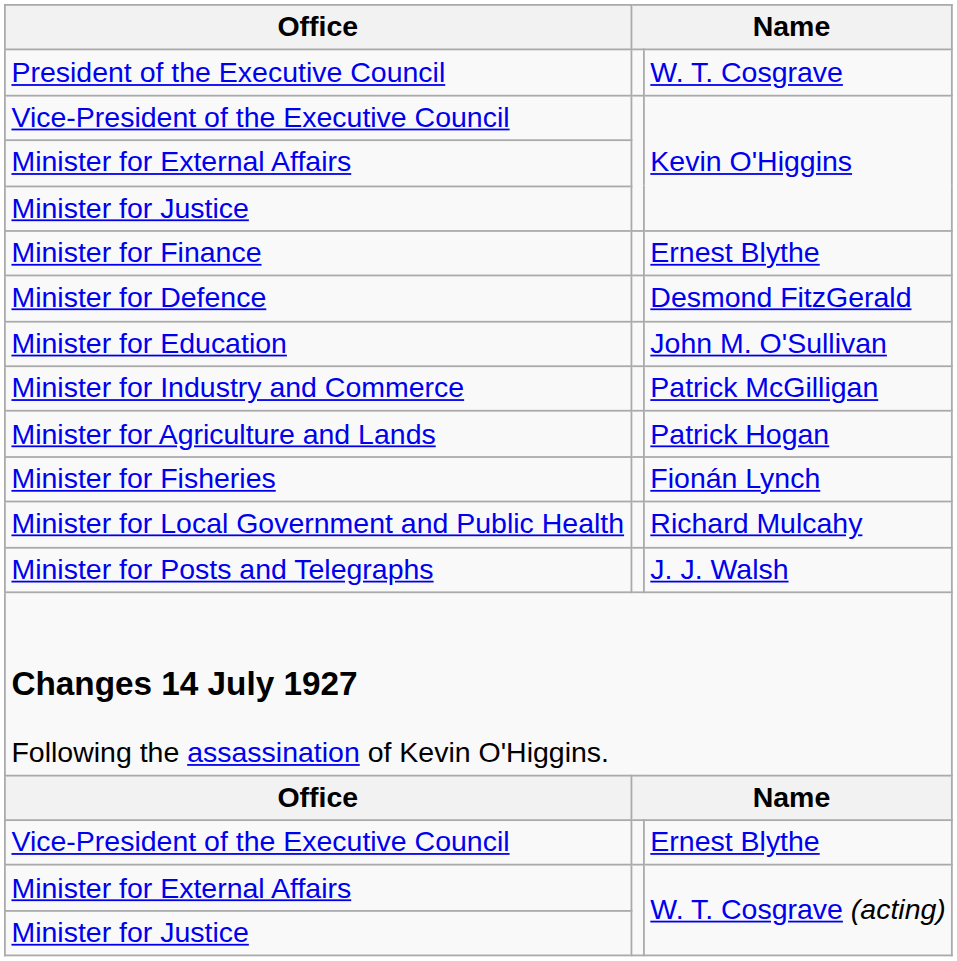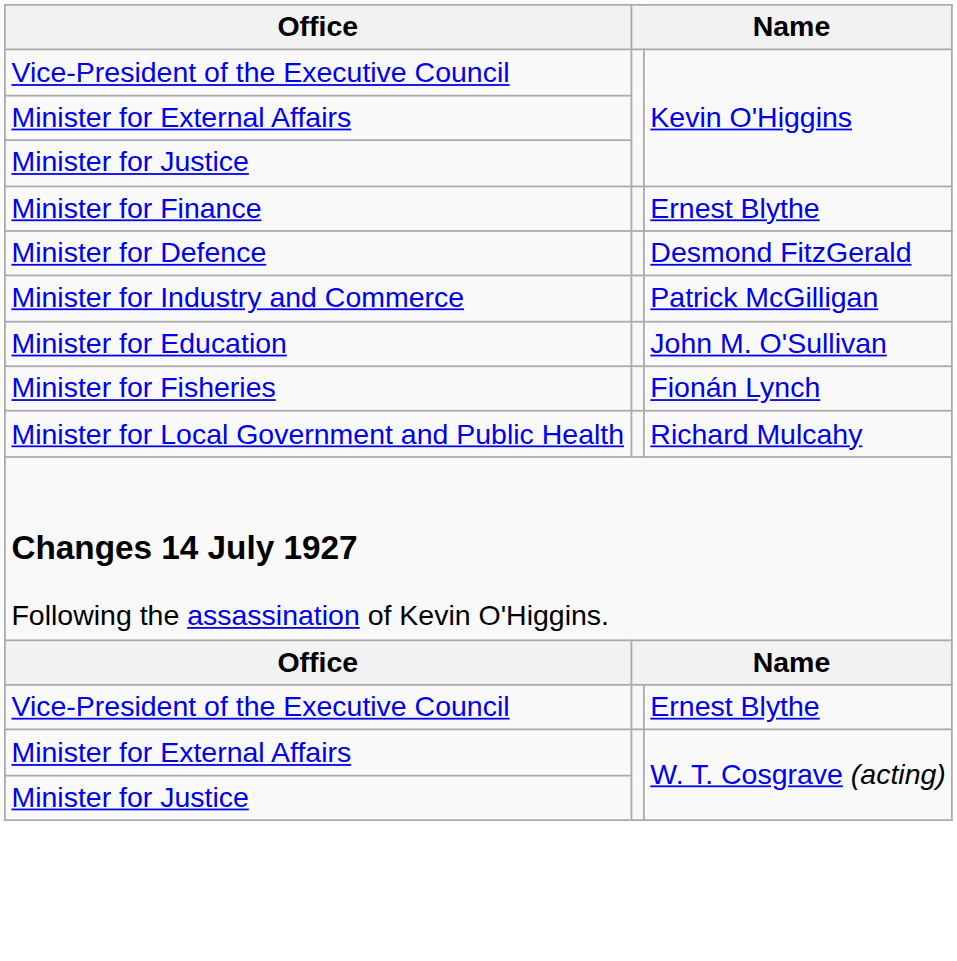- row: (228, 72)
rows swapped: (238, 388) <-> (149, 343)
- row: (224, 433)
- row: (223, 569)
